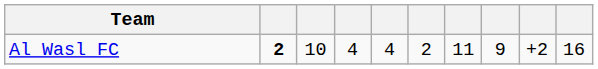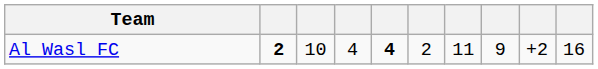(389, 50) normal -> (389, 50) bold
